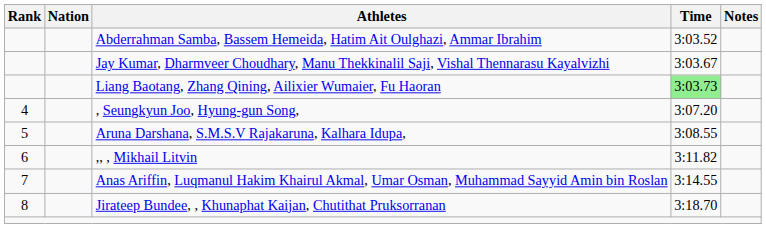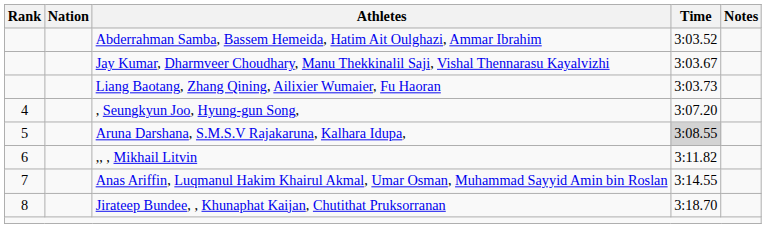(696, 87) lightgreen background -> (696, 87) no background
(696, 134) no background -> (696, 134) lightgrey background
